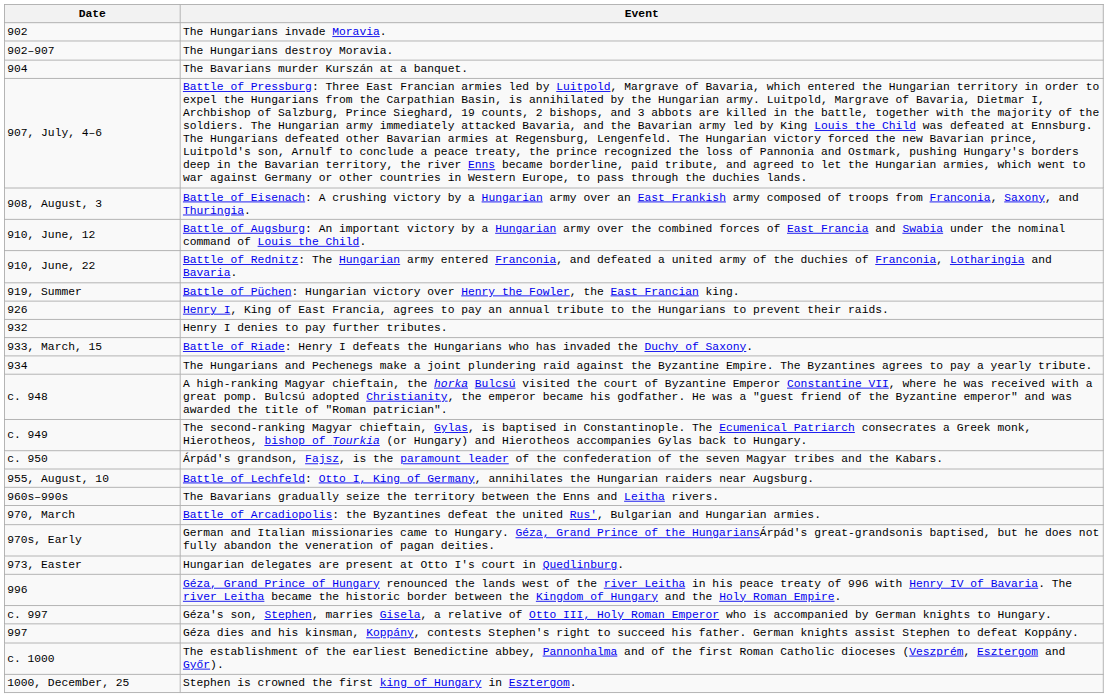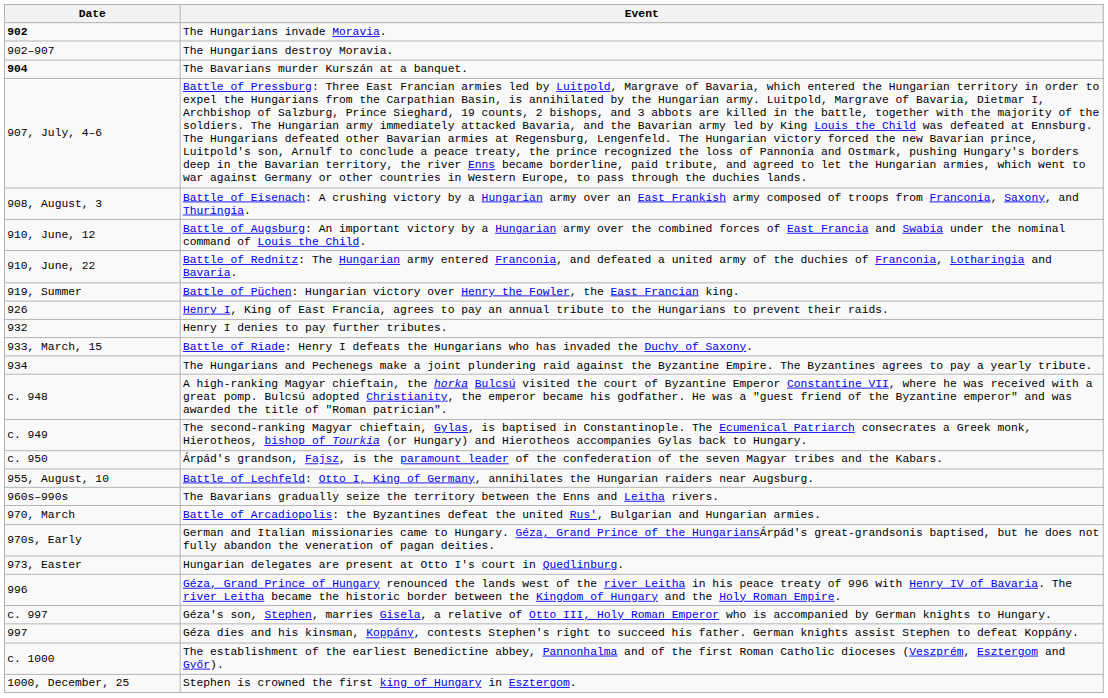(17, 32) normal -> (17, 32) bold
(17, 69) normal -> (17, 69) bold
